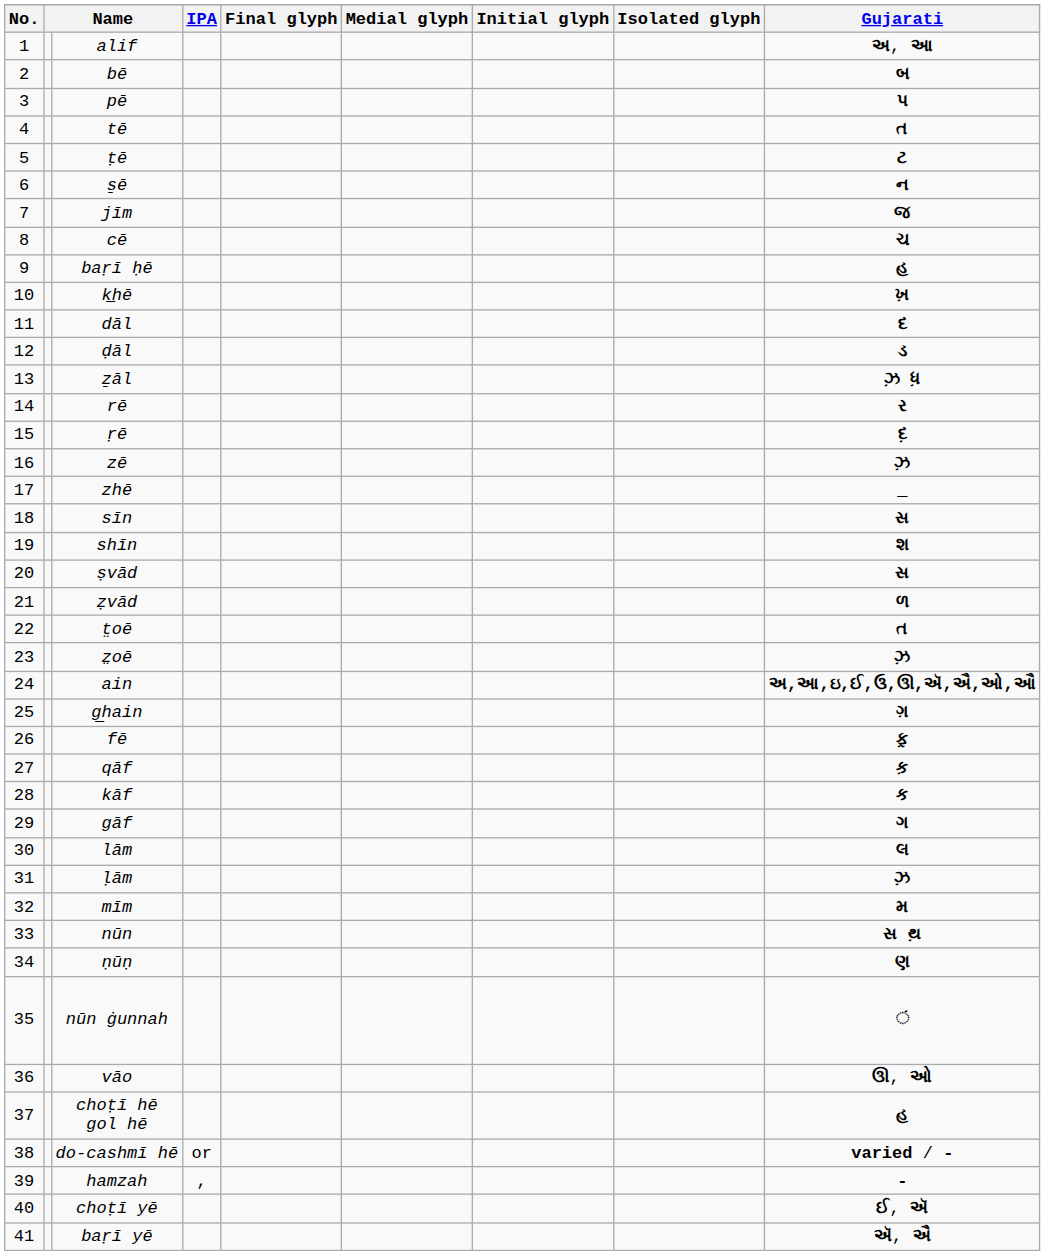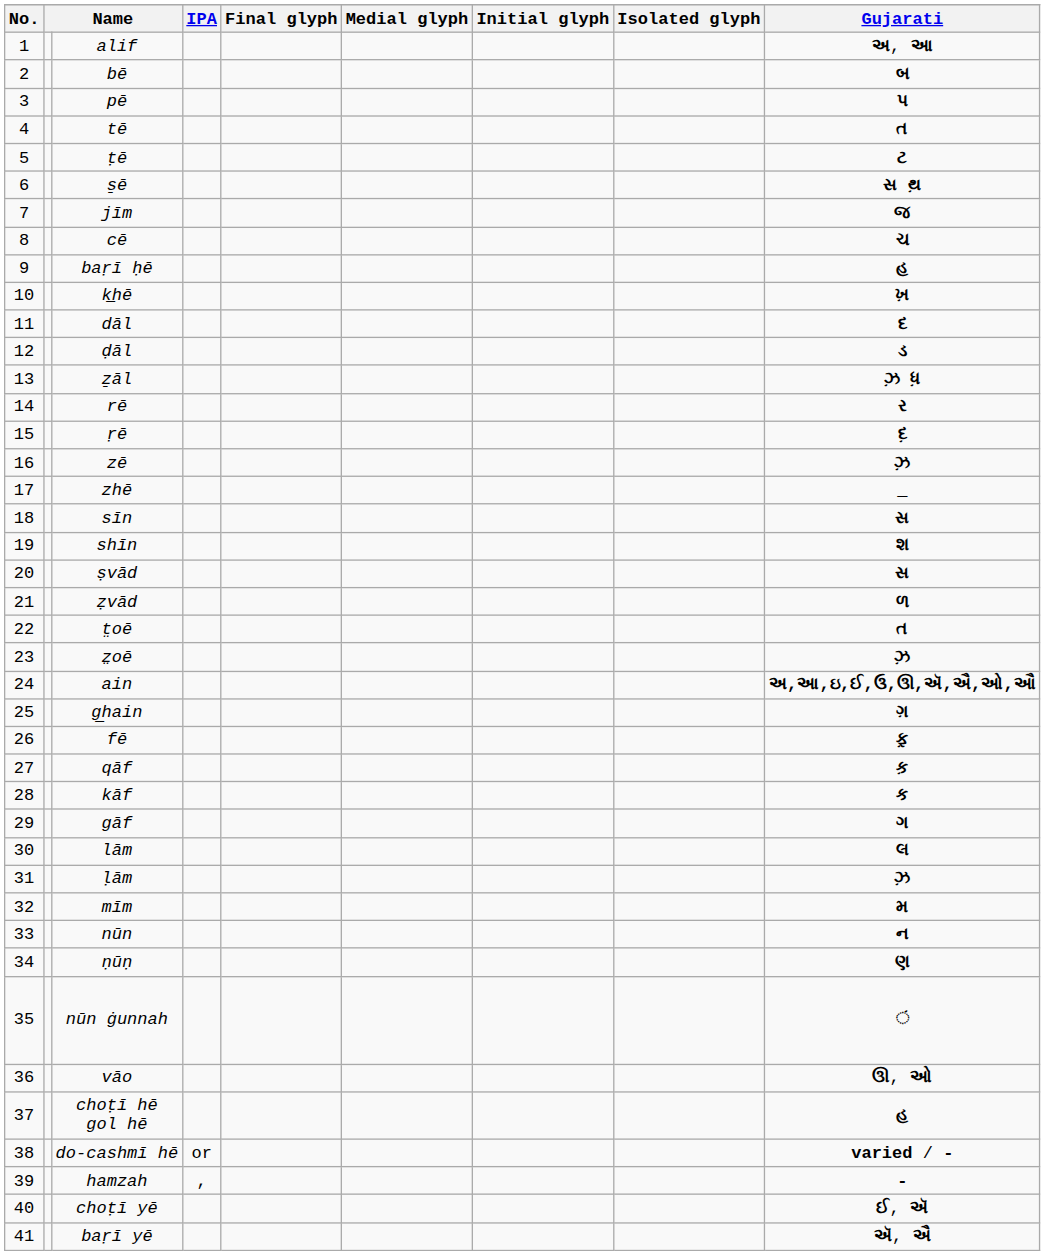(902, 185) ન -> (902, 185) સ થ઼
(902, 934) સ થ઼ -> (902, 934) ન
